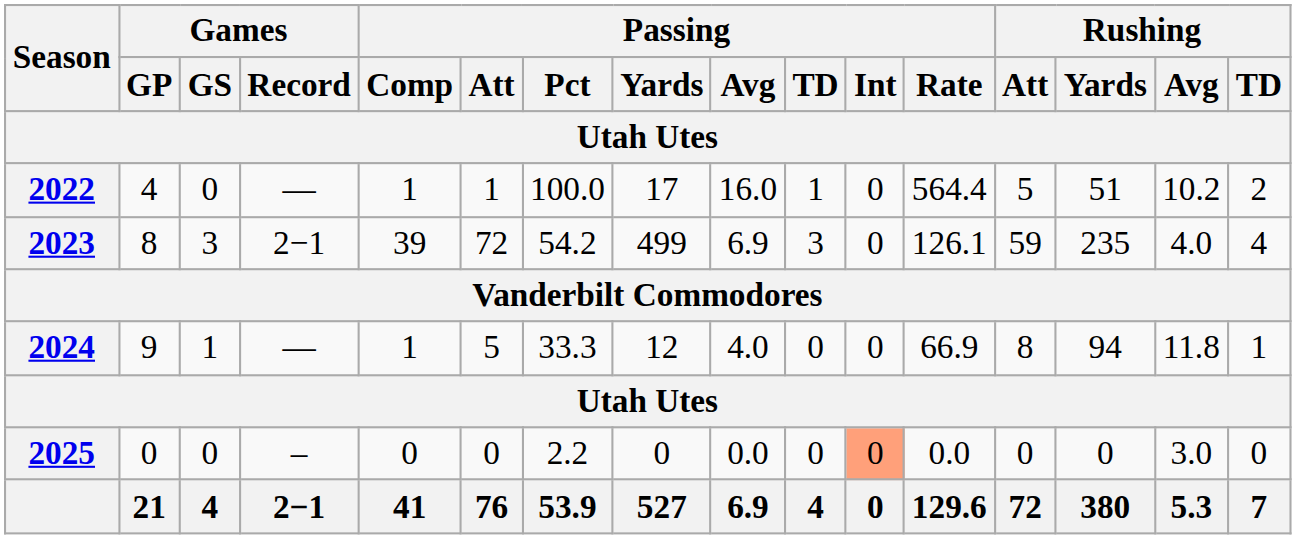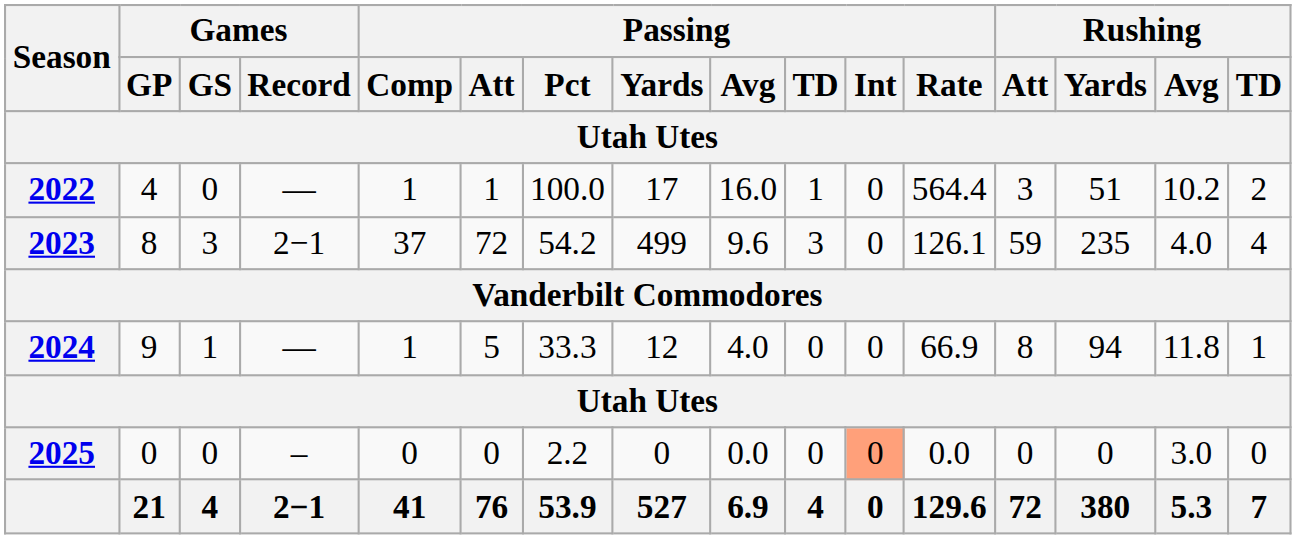(1025, 189) 5 -> (1025, 189) 3
(410, 242) 39 -> (410, 242) 37
(748, 242) 6.9 -> (748, 242) 9.6
